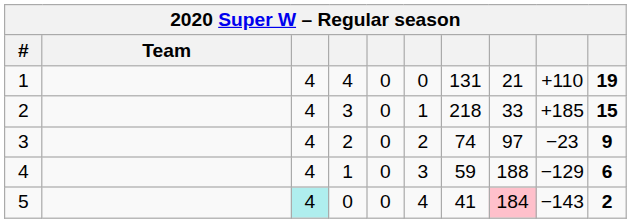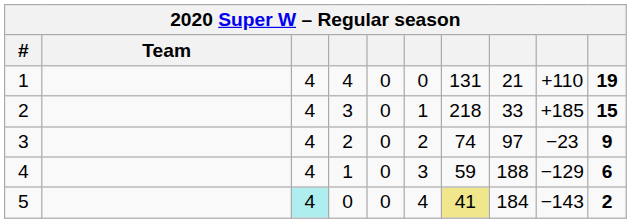(465, 202) no background -> (465, 202) khaki background
(513, 202) pink background -> (513, 202) no background
